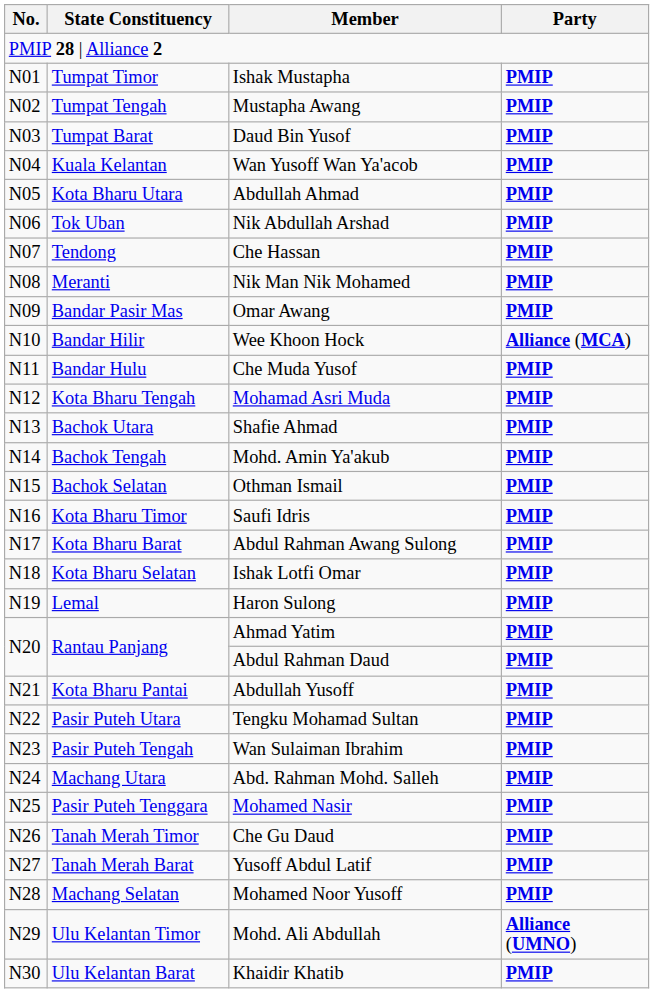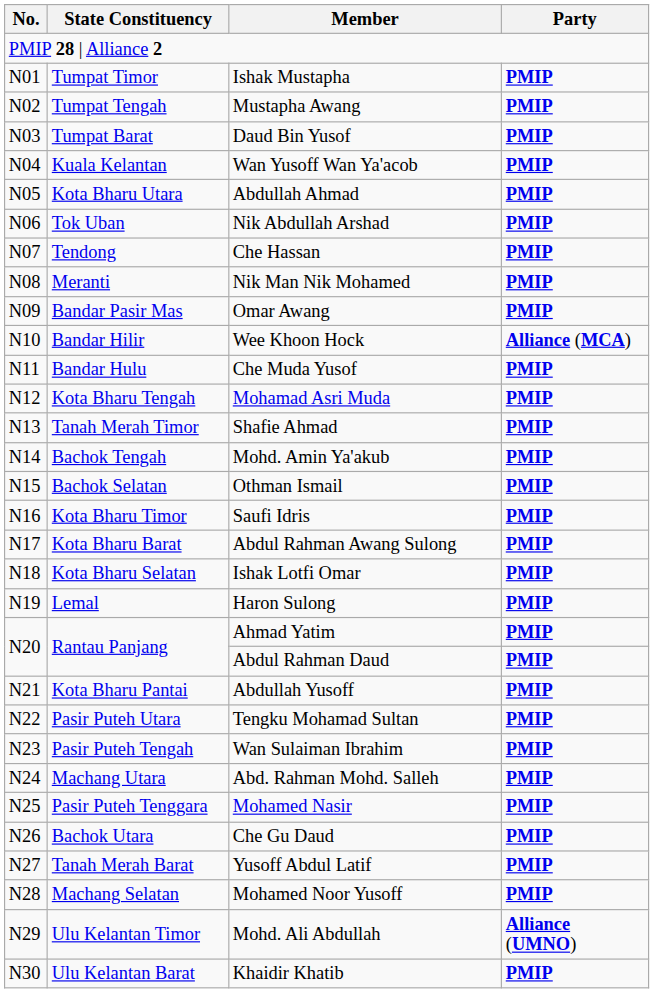(103, 427) Bachok Utara -> (125, 427) Tanah Merah Timor
(125, 836) Tanah Merah Timor -> (103, 836) Bachok Utara
